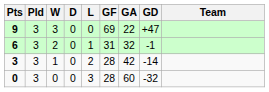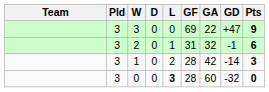columns swapped: (213, 12) <-> (15, 12)
(91, 78) normal -> (172, 78) bold
